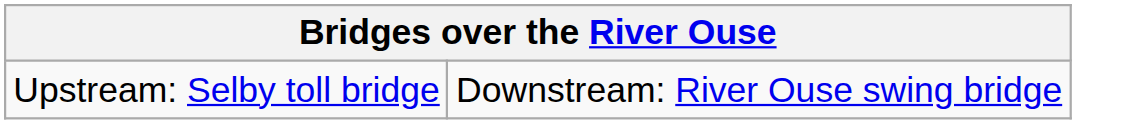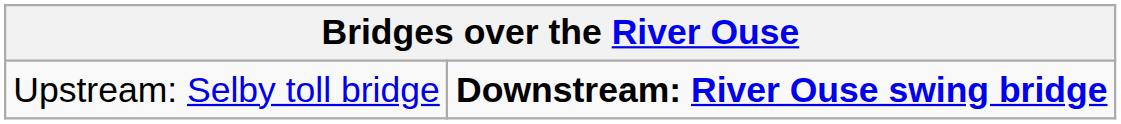(759, 88) normal -> (782, 88) bold
